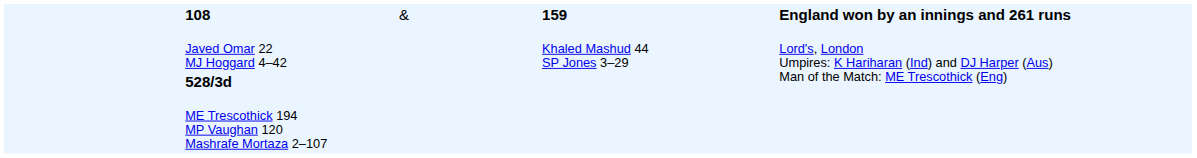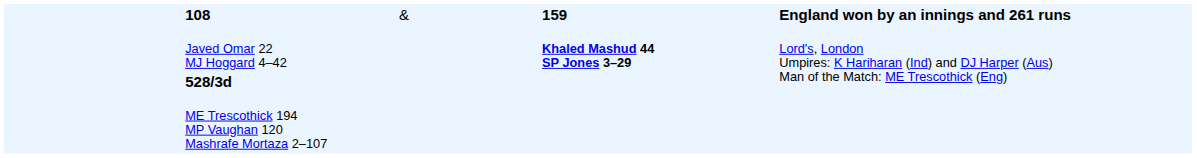(595, 56) normal -> (598, 56) bold
